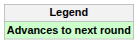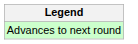(69, 30) bold -> (64, 30) normal
